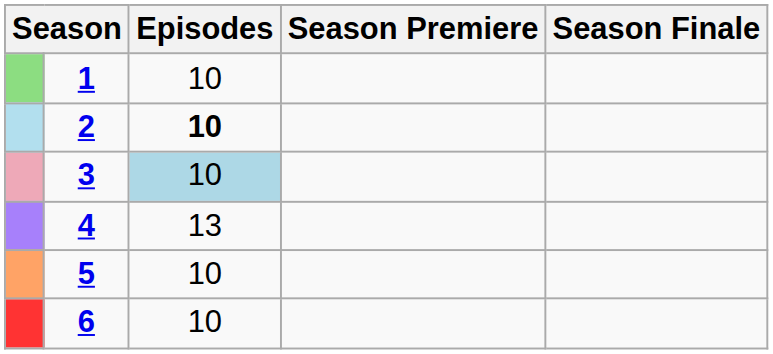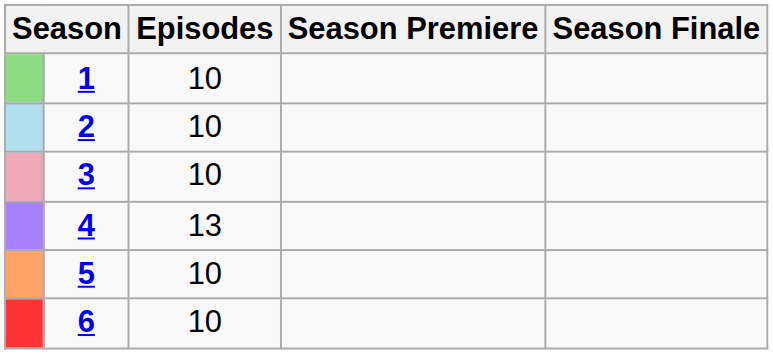(205, 126) bold -> (205, 126) normal
(205, 175) lightblue background -> (205, 175) no background
